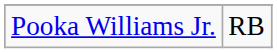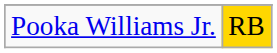(246, 26) no background -> (246, 26) gold background
